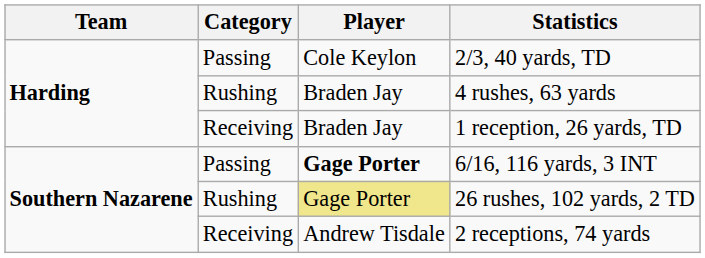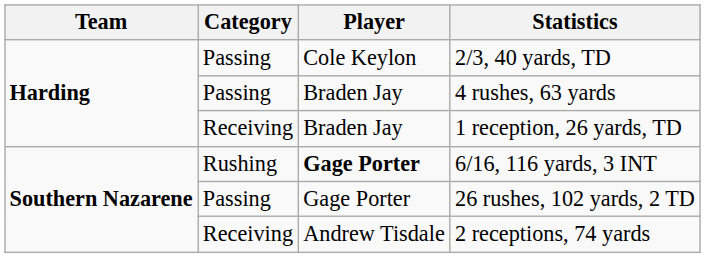(240, 92) Rushing -> (237, 92) Passing
(237, 163) Passing -> (240, 163) Rushing
(240, 198) Rushing -> (237, 198) Passing
(357, 198) khaki background -> (357, 198) no background
